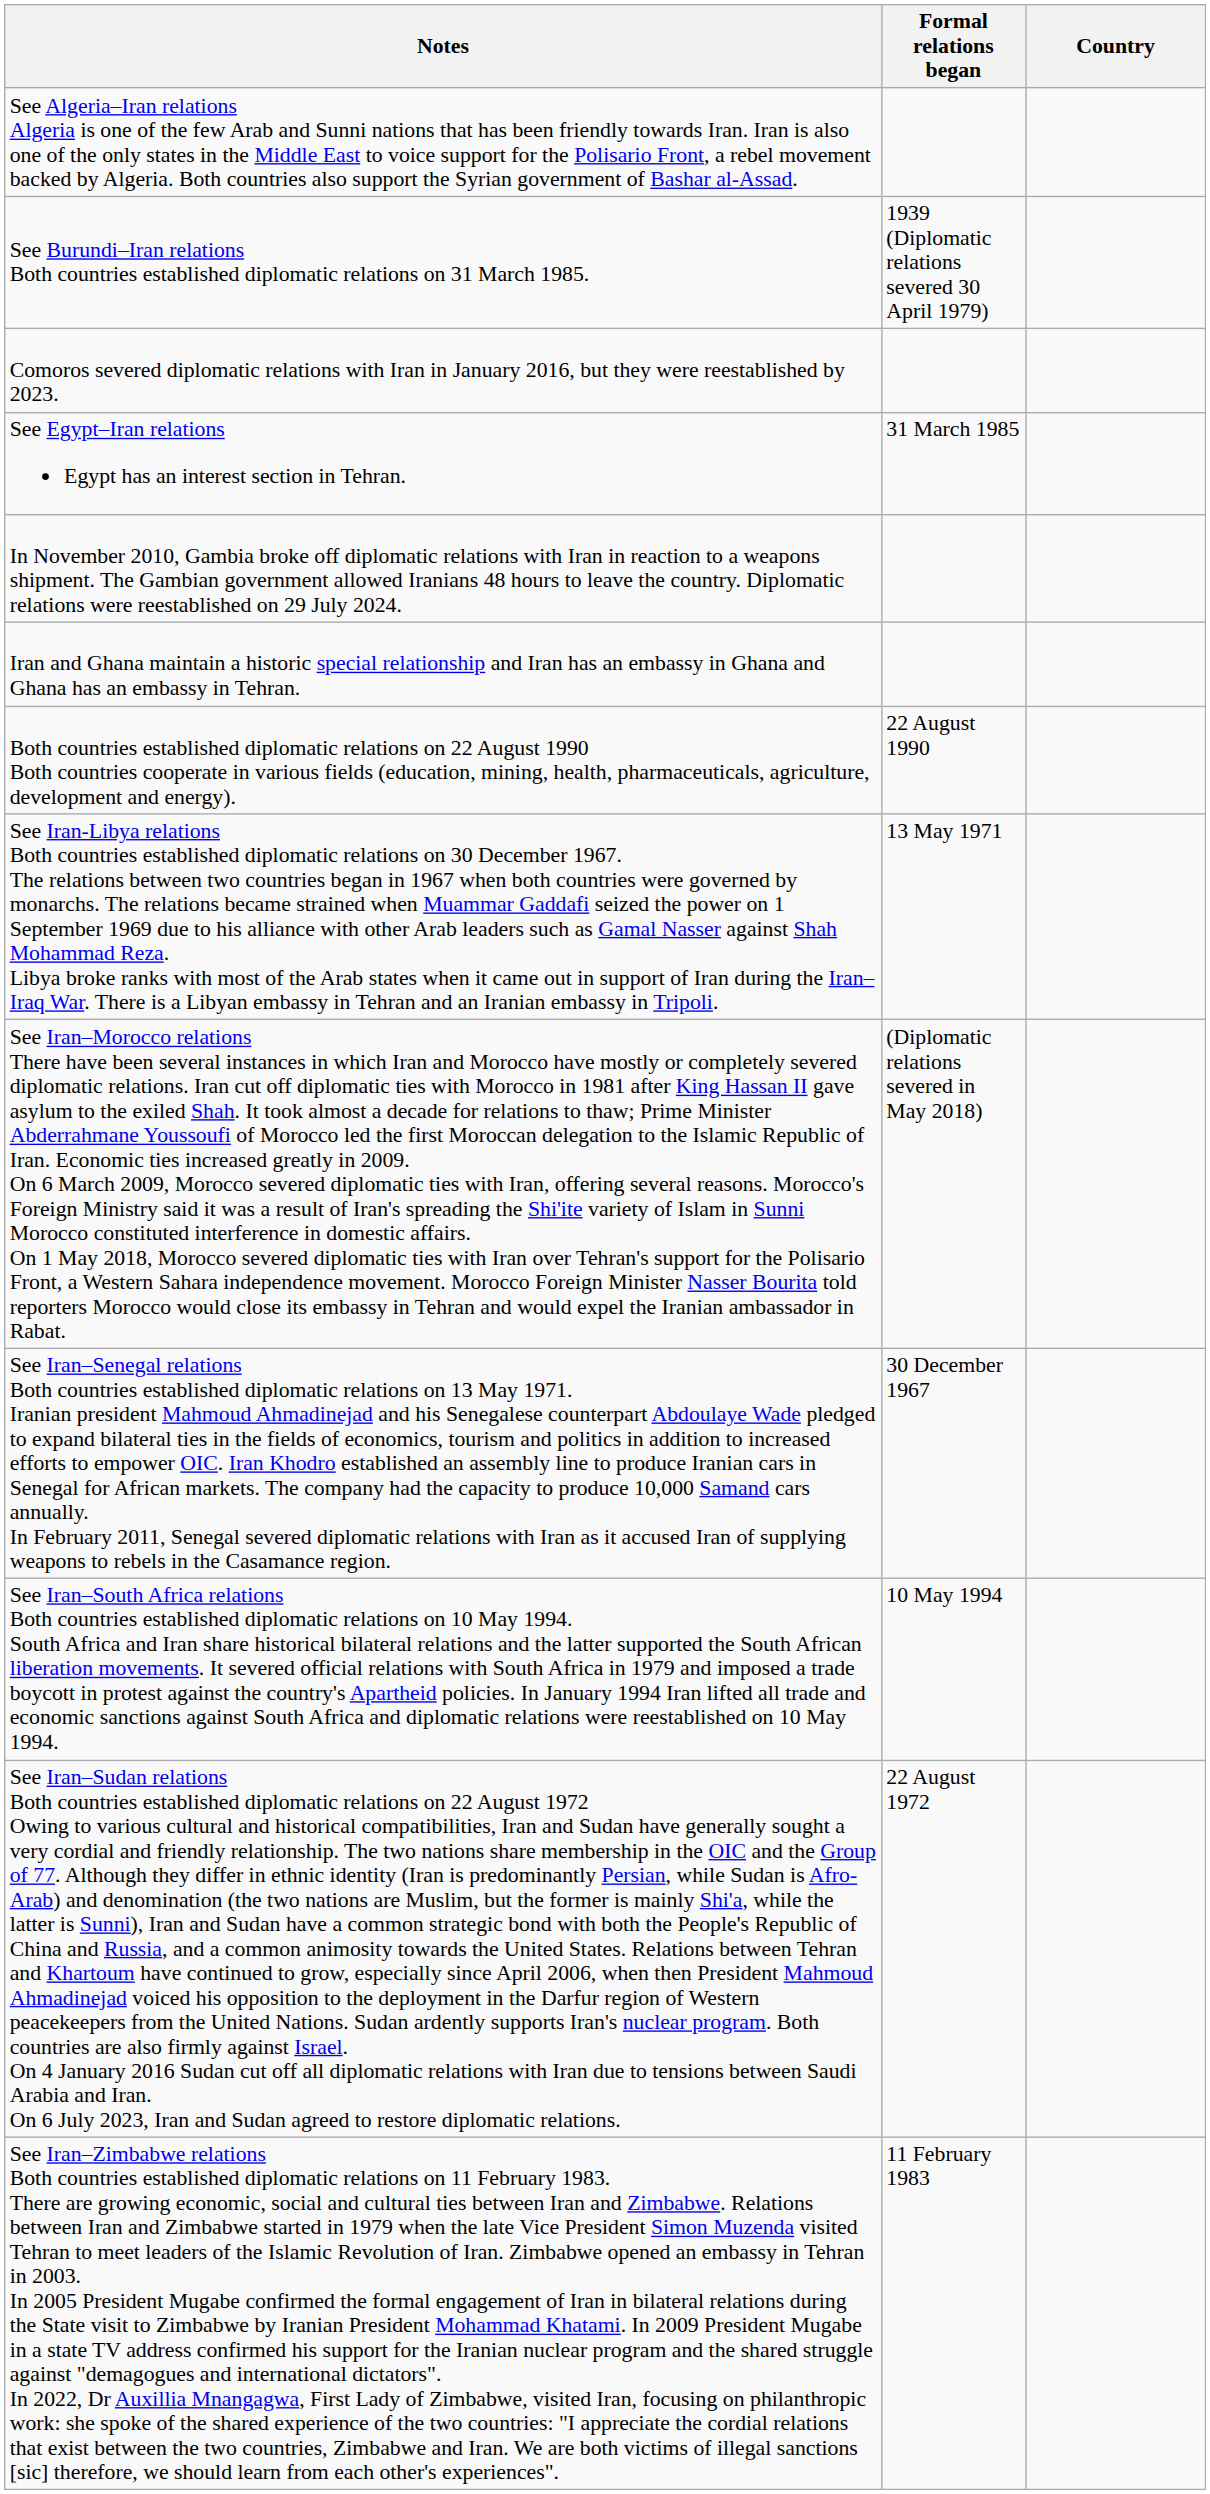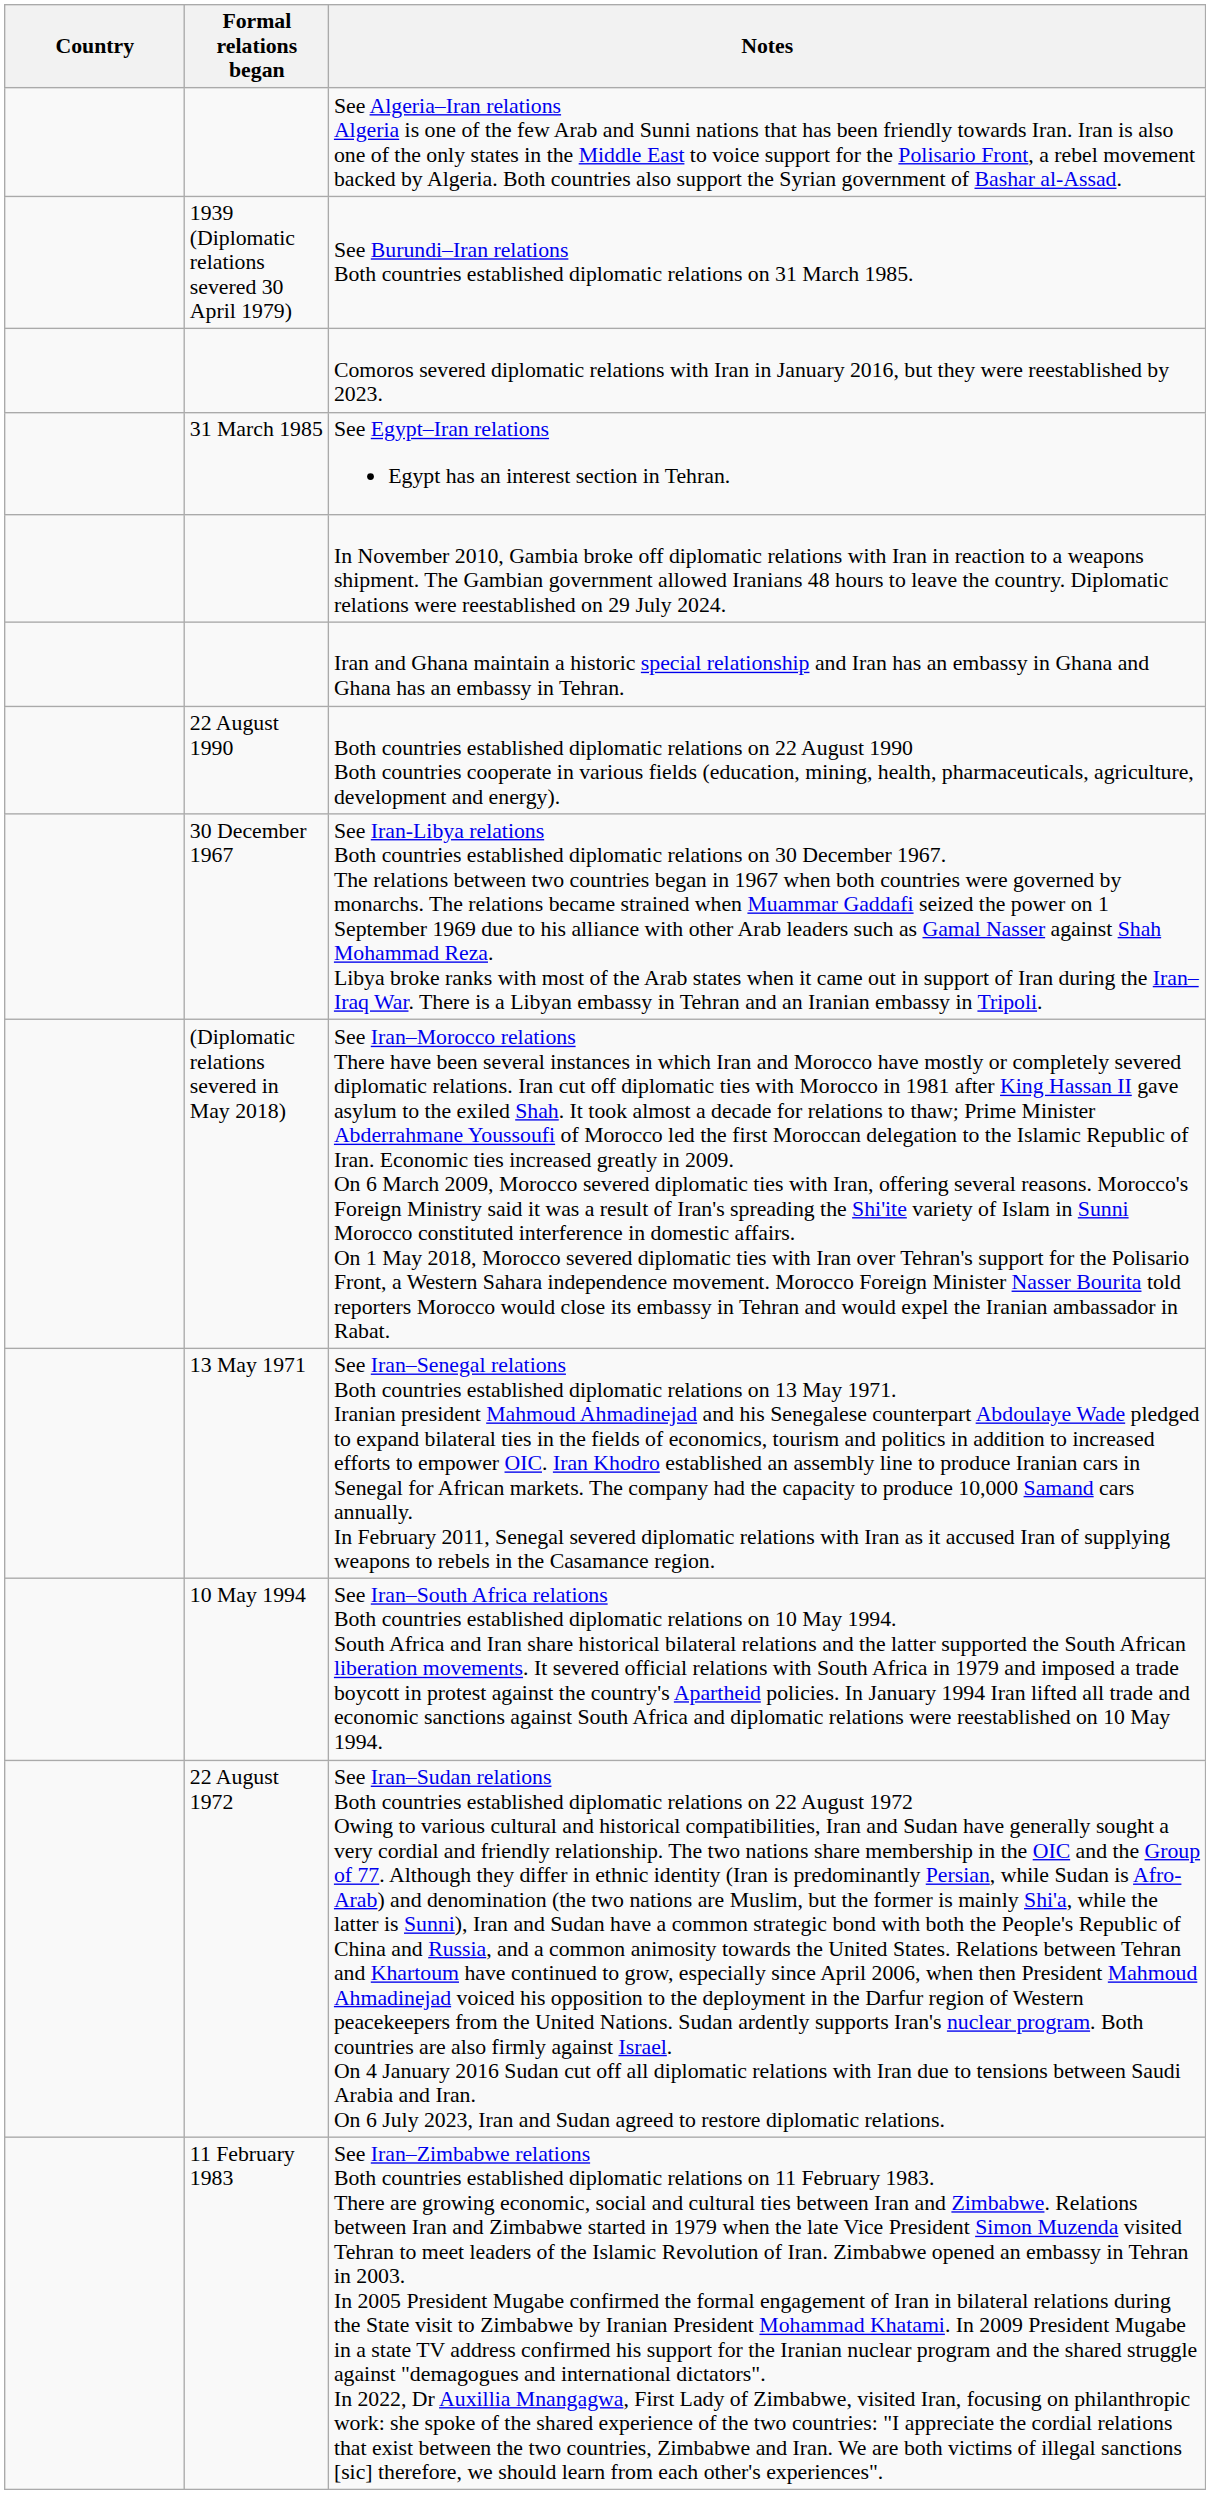columns swapped: (1116, 46) <-> (443, 46)
(944, 830) 13 May 1971 -> (248, 843) 30 December 1967
(945, 1377) 30 December 1967 -> (248, 1365) 13 May 1971
